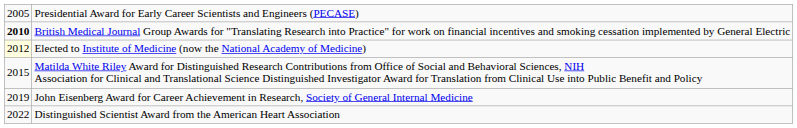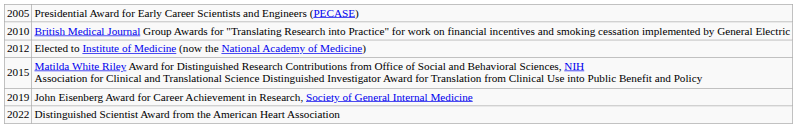(18, 31) bold -> (18, 31) normal
(18, 48) lightyellow background -> (18, 48) no background
